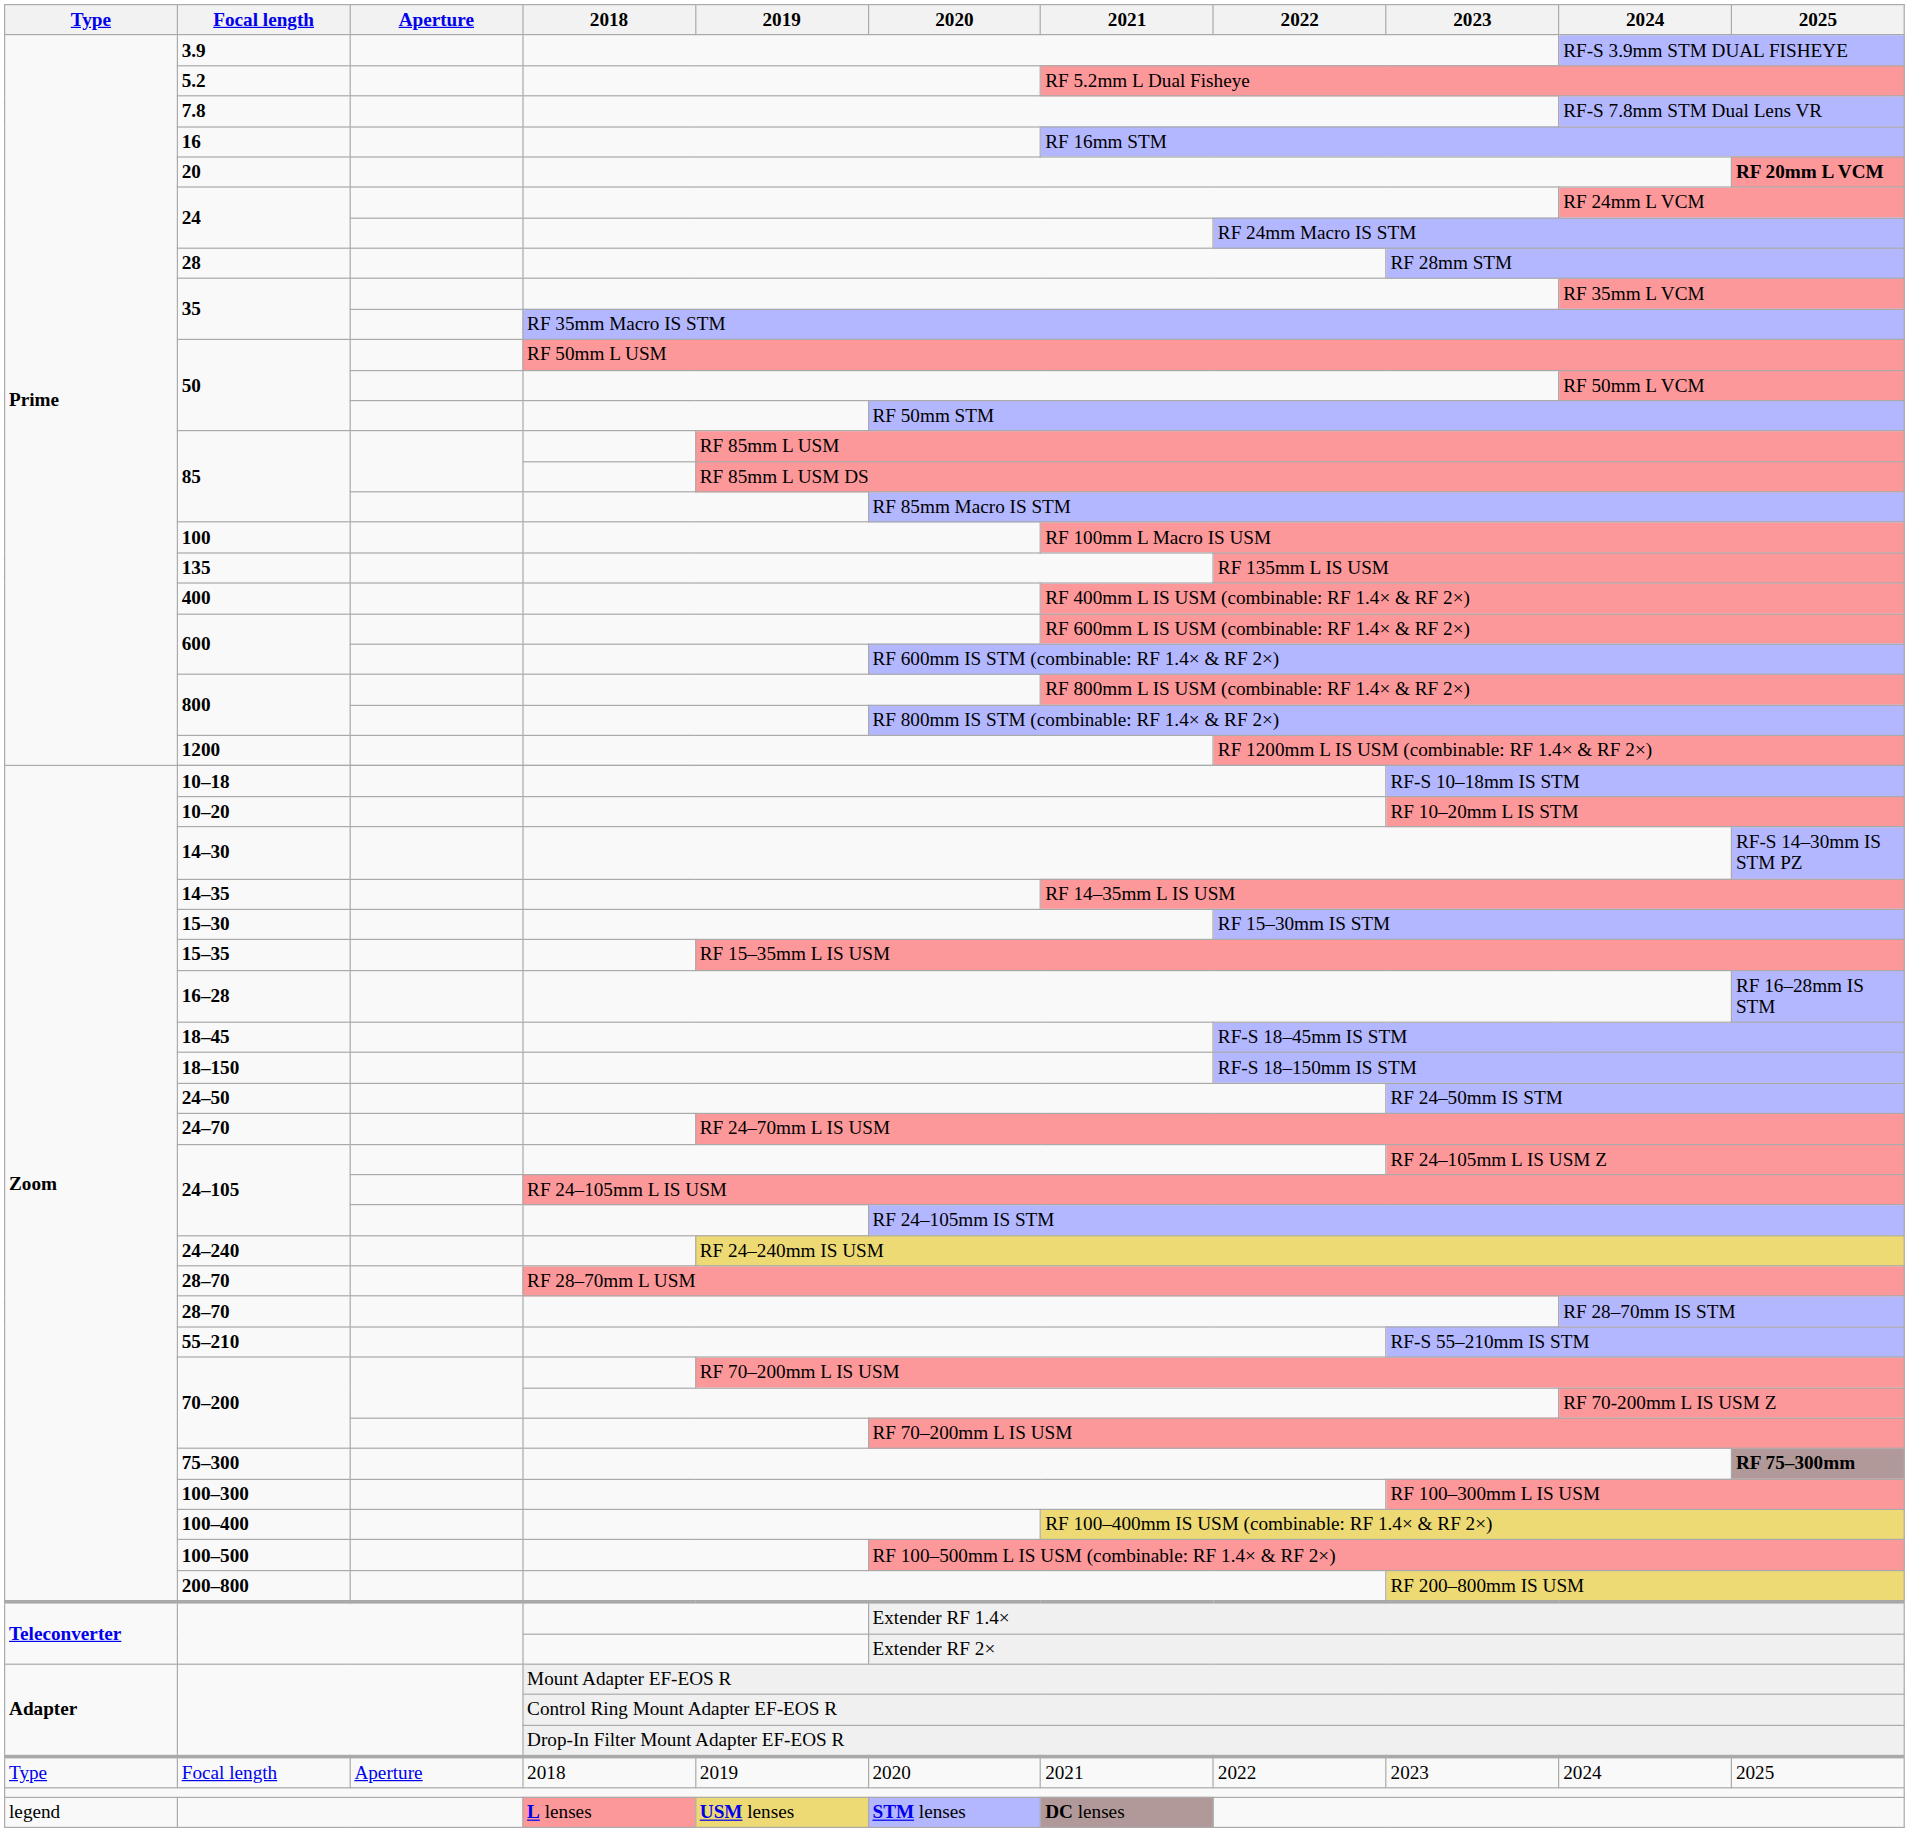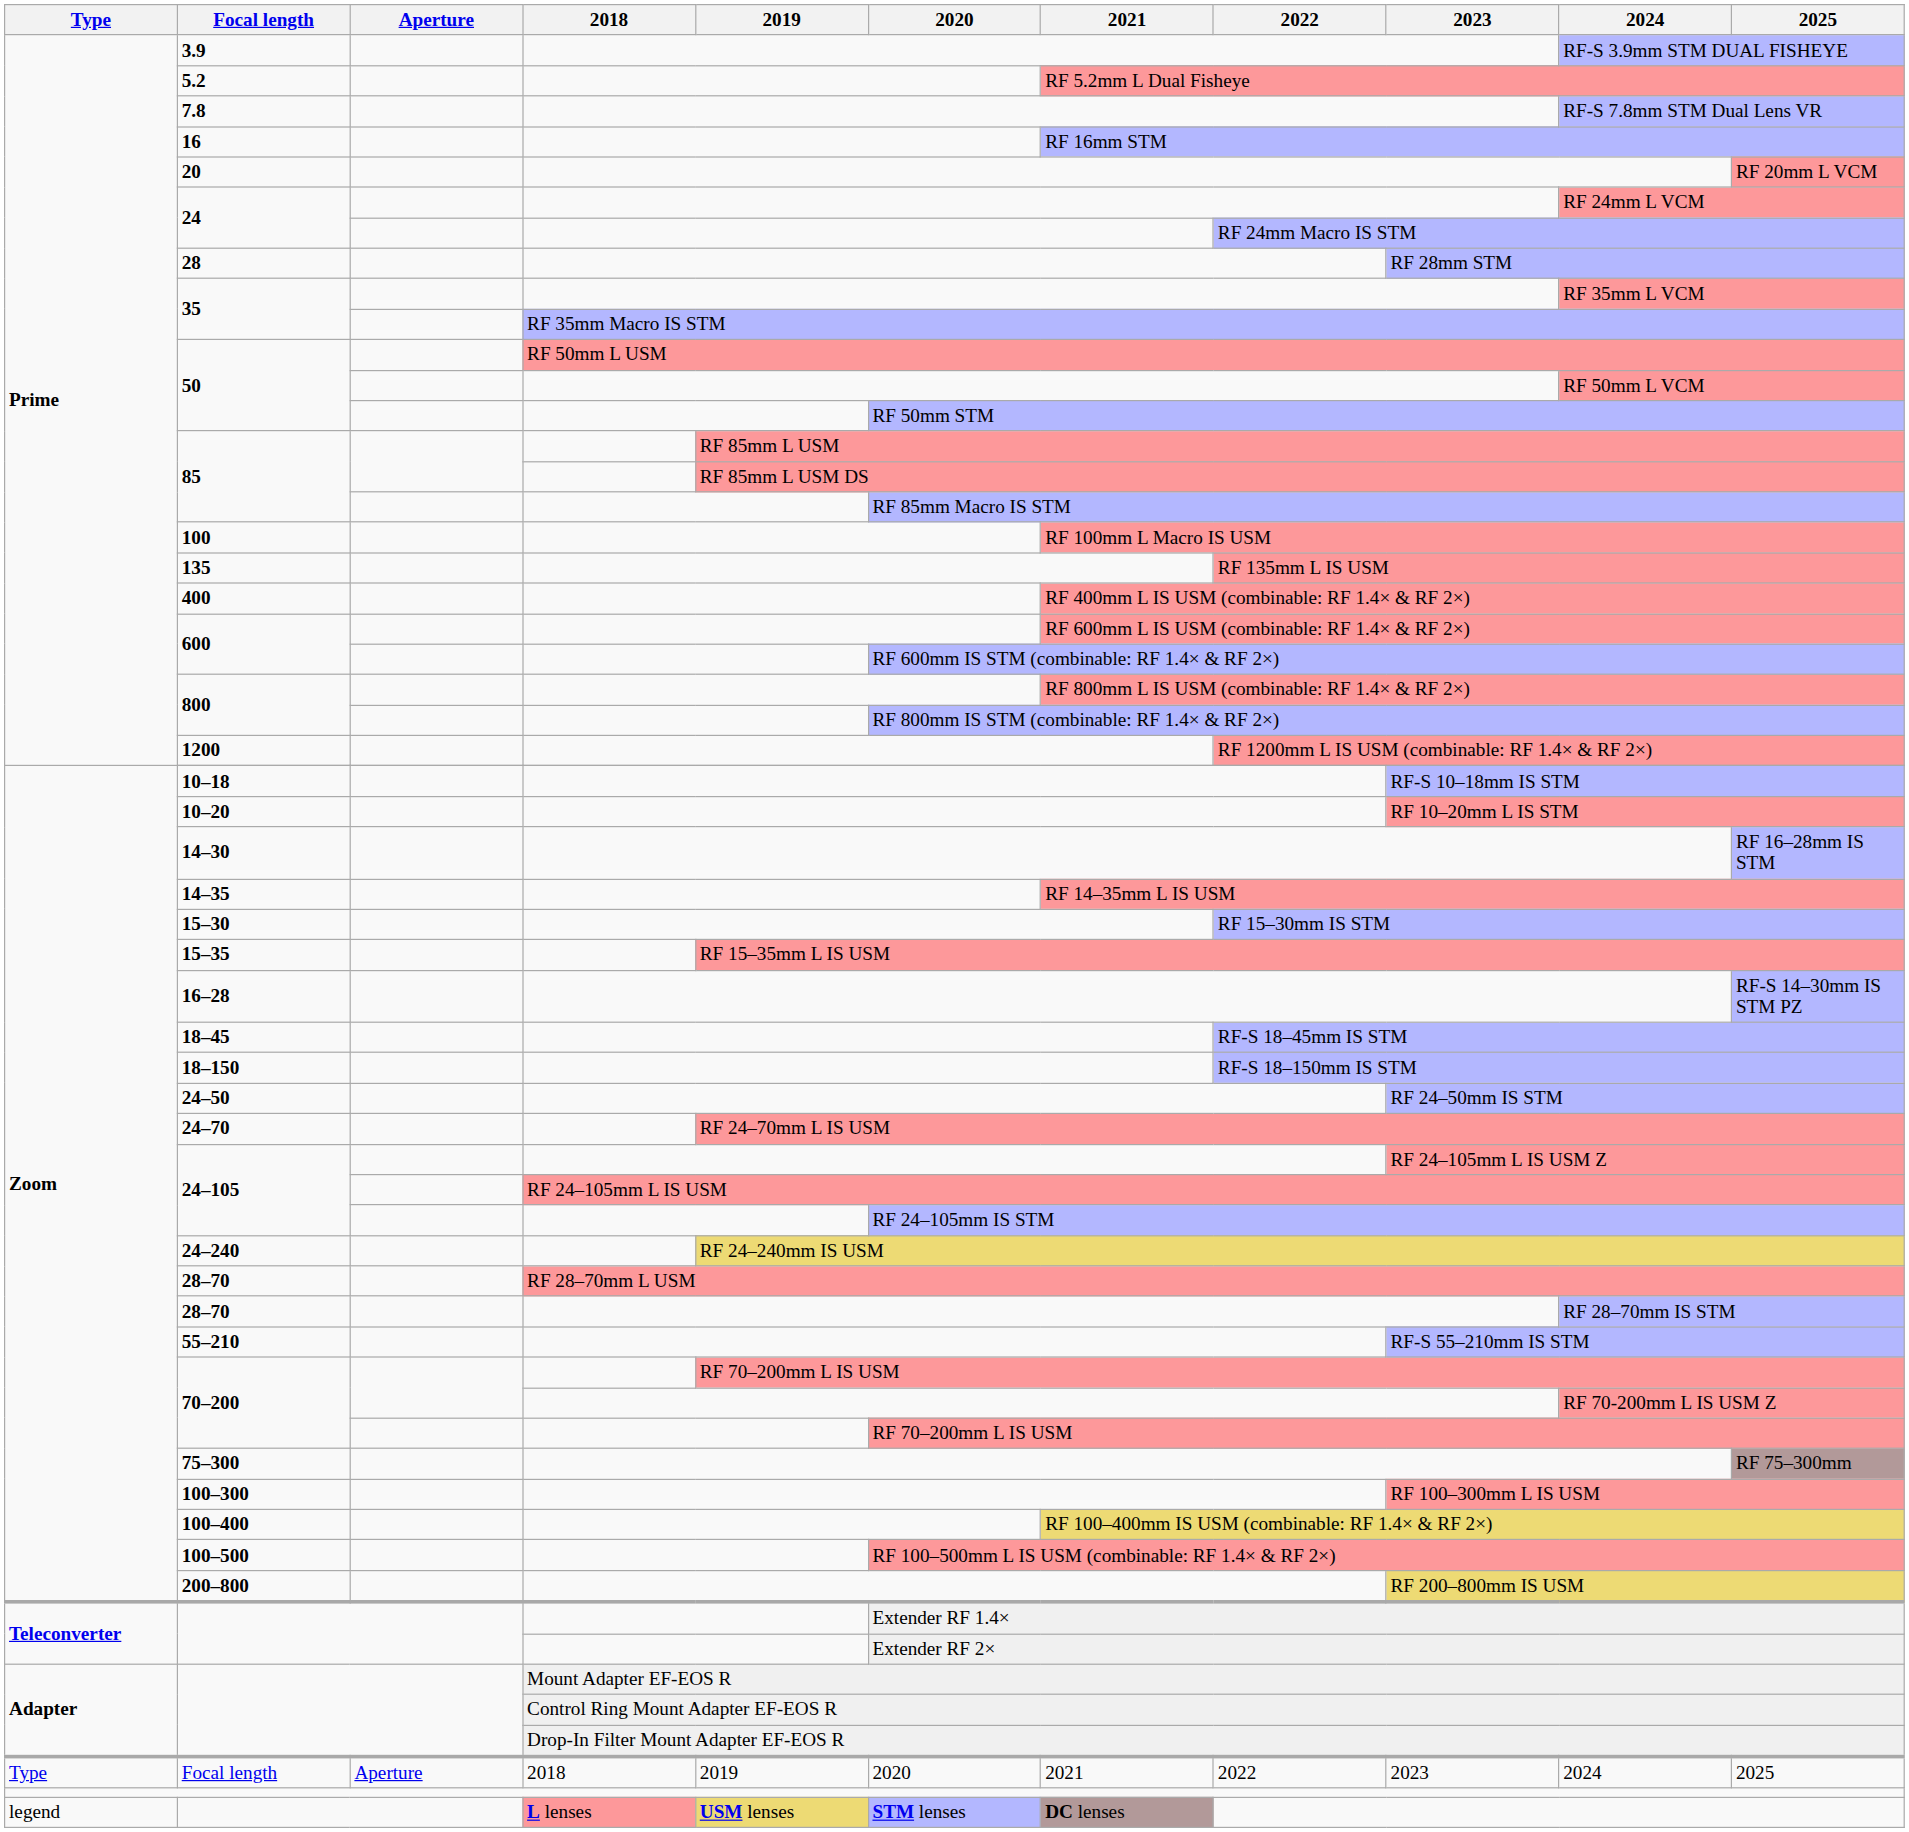(1810, 171) bold -> (1807, 171) normal
(1808, 852) RF-S 14–30mm IS STM PZ -> (1800, 852) RF 16–28mm IS STM
(1800, 996) RF 16–28mm IS STM -> (1808, 996) RF-S 14–30mm IS STM PZ
(1796, 1463) bold -> (1794, 1463) normal
